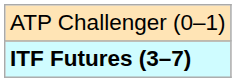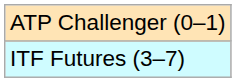(101, 58) bold -> (97, 58) normal
